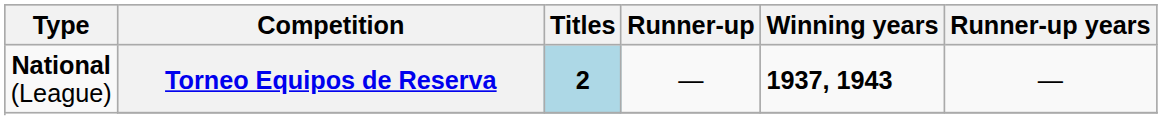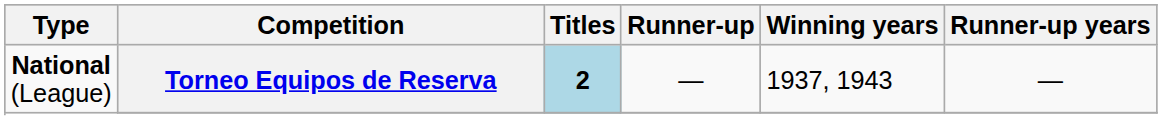(829, 79) bold -> (829, 79) normal
